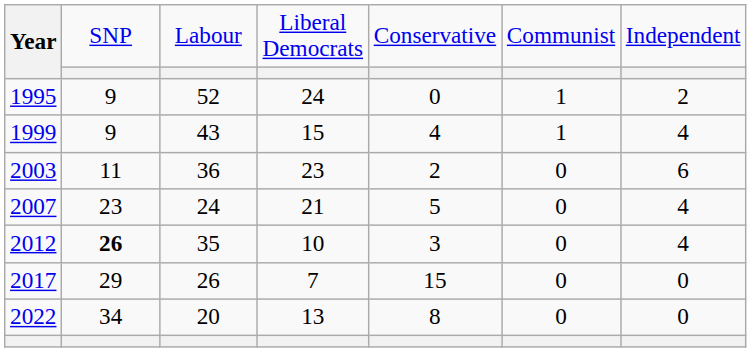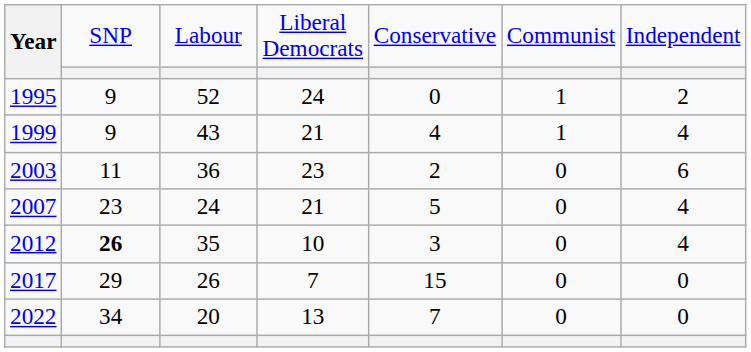(313, 133) 15 -> (313, 133) 21
(435, 317) 8 -> (435, 317) 7
